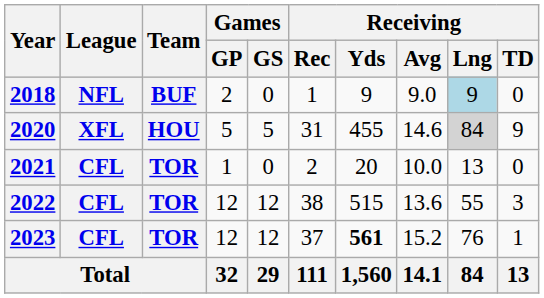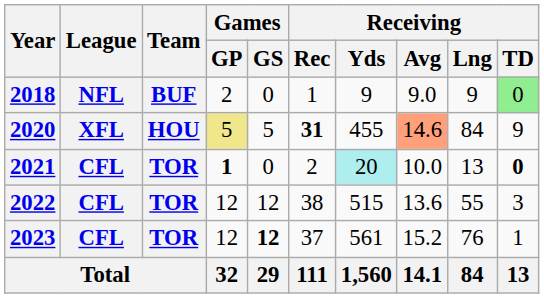(472, 94) lightblue background -> (472, 94) no background
(518, 94) no background -> (518, 94) lightgreen background
(227, 130) no background -> (227, 130) khaki background
(312, 130) normal -> (312, 130) bold
(422, 130) no background -> (422, 130) lightsalmon background
(472, 130) lightgrey background -> (472, 130) no background
(227, 166) normal -> (227, 166) bold
(366, 166) no background -> (366, 166) paleturquoise background
(518, 166) normal -> (518, 166) bold
(268, 238) normal -> (268, 238) bold
(366, 238) bold -> (366, 238) normal
